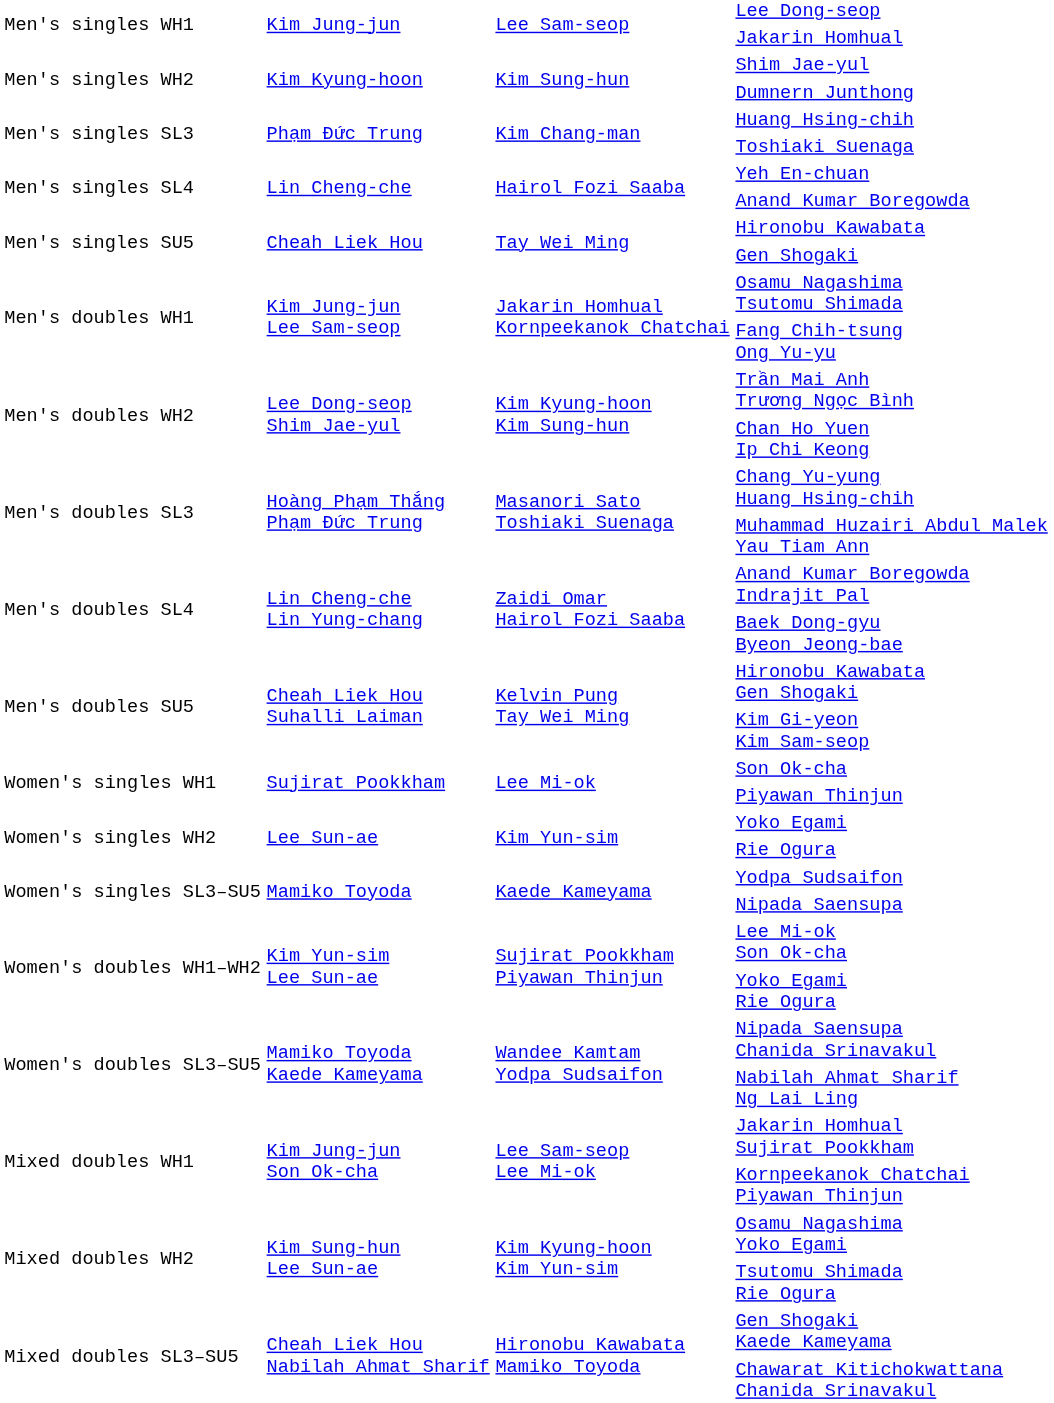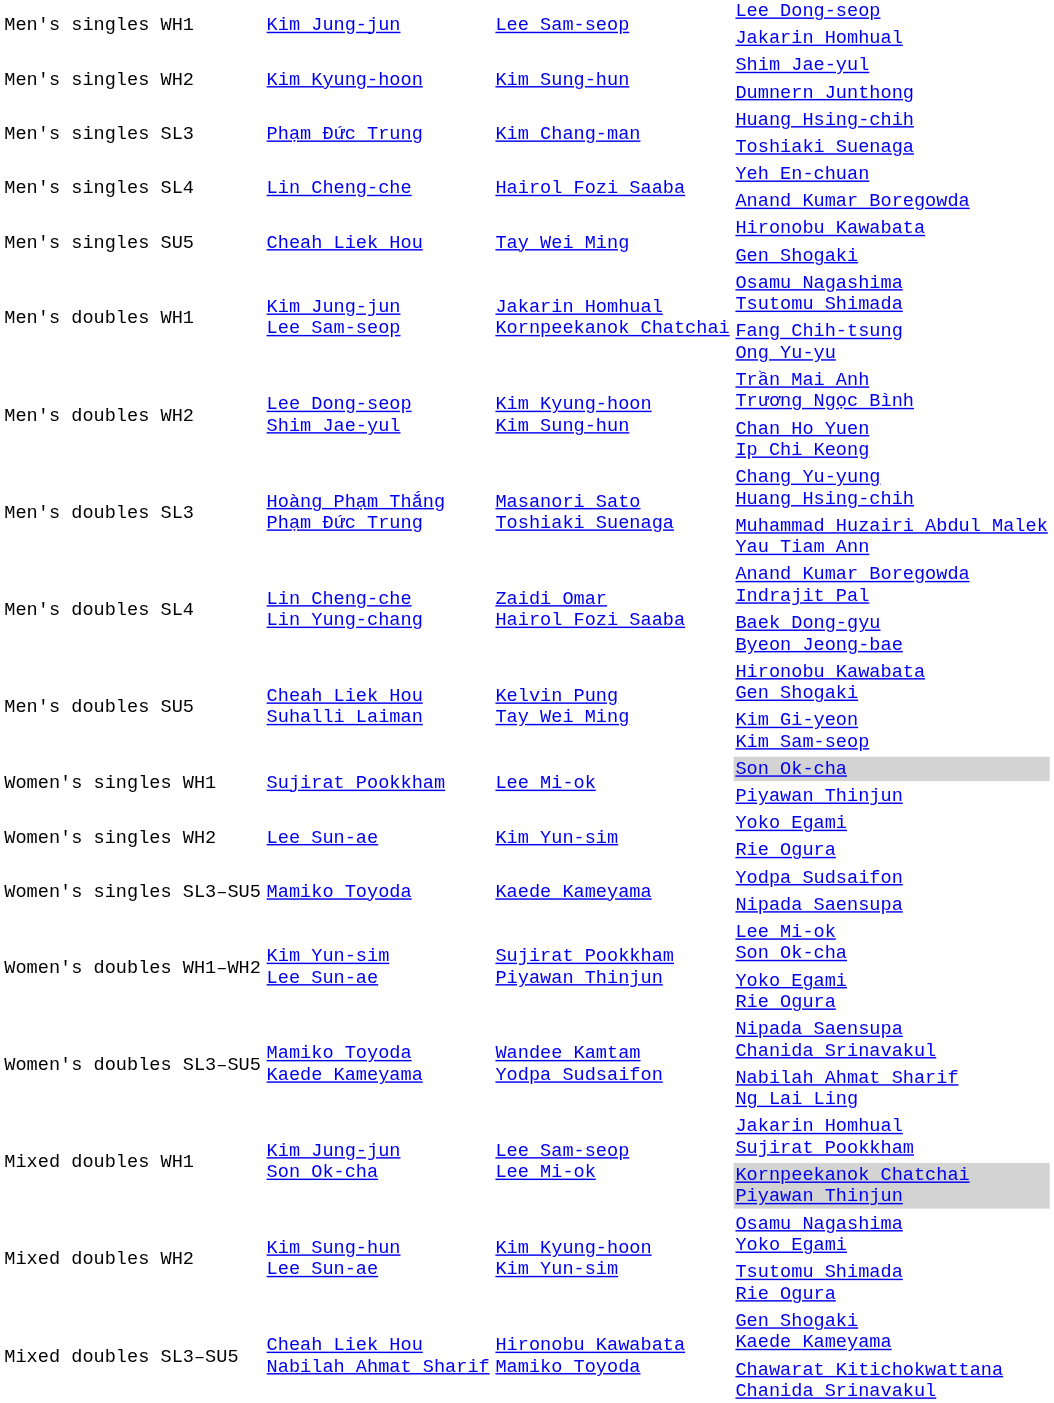(791, 769) no background -> (791, 769) lightgrey background
(853, 1186) no background -> (853, 1186) lightgrey background
